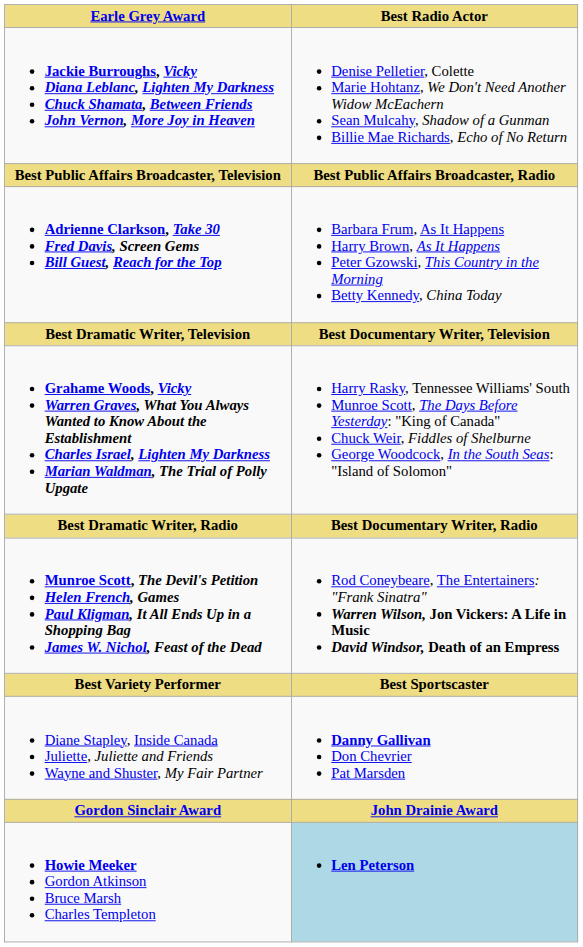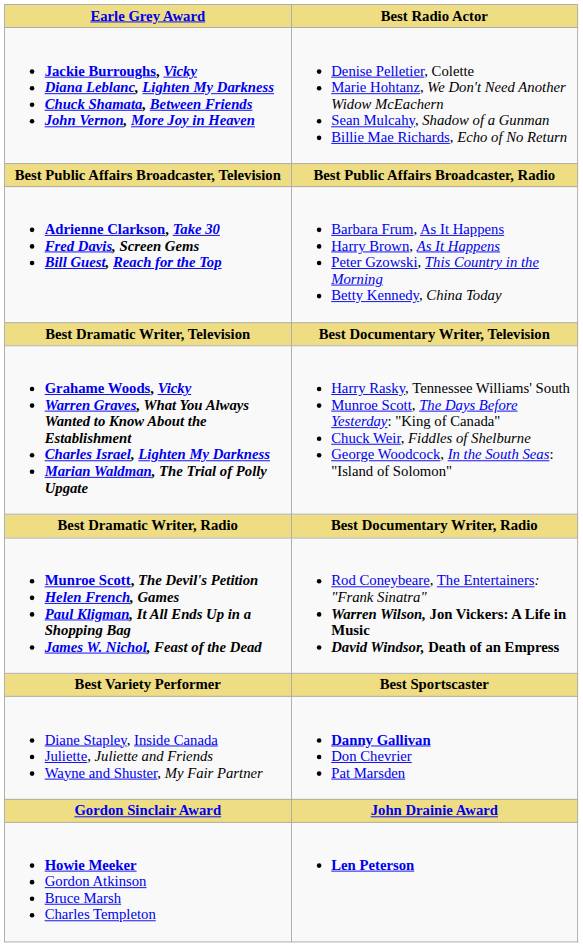(434, 865) lightblue background -> (434, 865) no background
